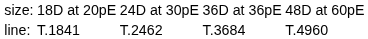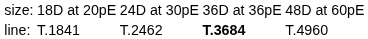(224, 30) normal -> (224, 30) bold
